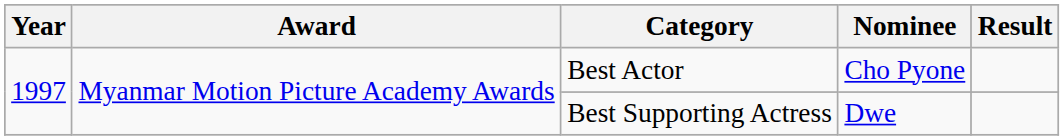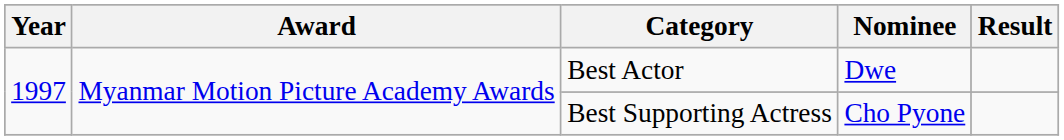(905, 69) Cho Pyone -> (870, 69) Dwe
(870, 112) Dwe -> (905, 112) Cho Pyone
